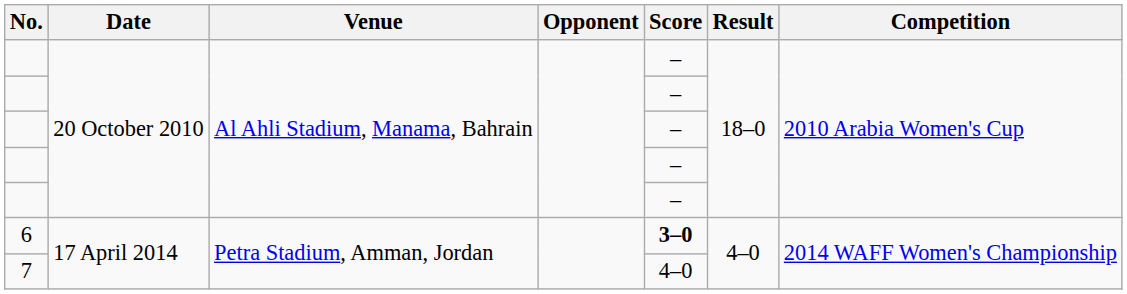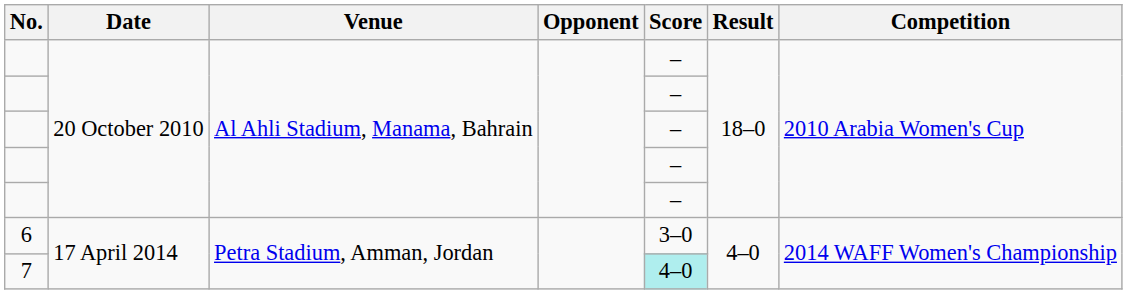(676, 235) bold -> (676, 235) normal
(676, 270) no background -> (676, 270) paleturquoise background
